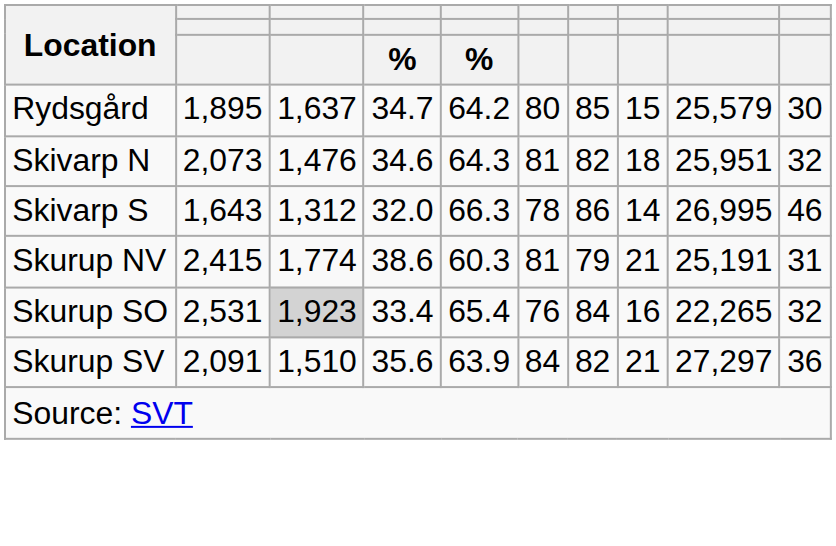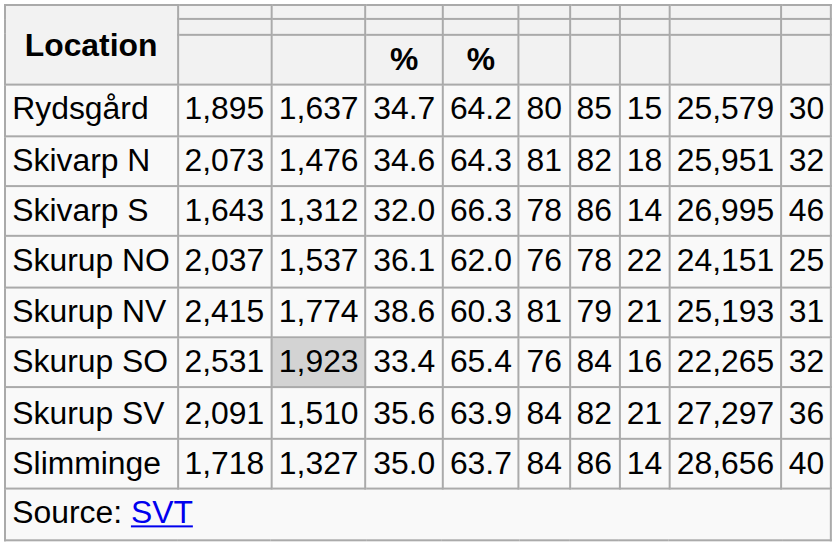+ row: (91, 261)
(724, 261) 25,191 -> (725, 311) 25,193
+ row: (87, 463)
